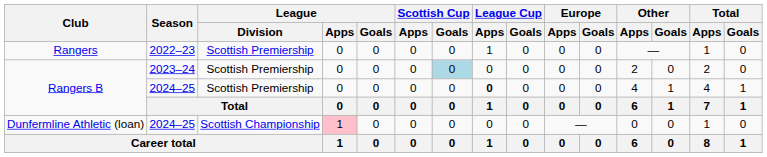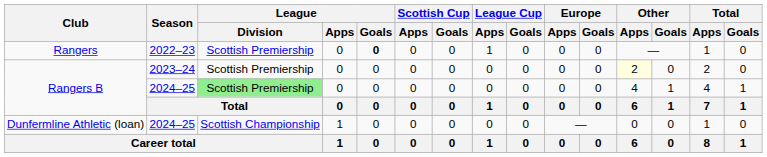(376, 50) normal -> (376, 50) bold
(452, 69) lightblue background -> (452, 69) no background
(634, 69) no background -> (634, 69) lightyellow background
(260, 87) no background -> (260, 87) lightgreen background
(490, 87) bold -> (490, 87) normal
(340, 124) pink background -> (340, 124) no background
